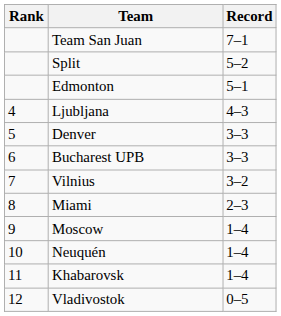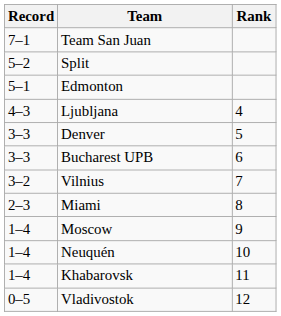columns swapped: (26, 16) <-> (249, 16)
